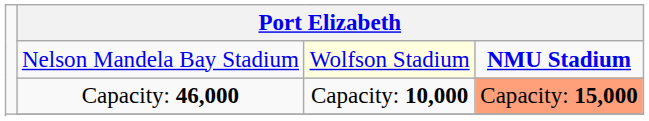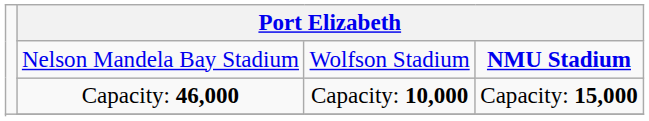(390, 59) lightyellow background -> (390, 59) no background
(559, 95) lightsalmon background -> (559, 95) no background
